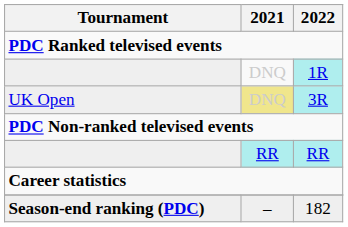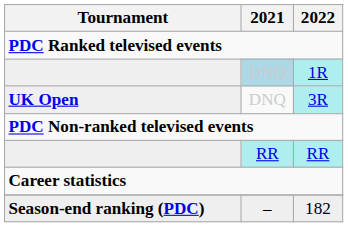(267, 72) no background -> (267, 72) lightblue background
(42, 99) normal -> (43, 99) bold
(267, 99) khaki background -> (267, 99) no background
